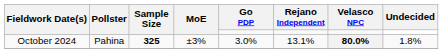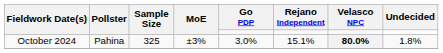(151, 41) bold -> (151, 41) normal
(301, 41) 13.1% -> (301, 41) 15.1%
